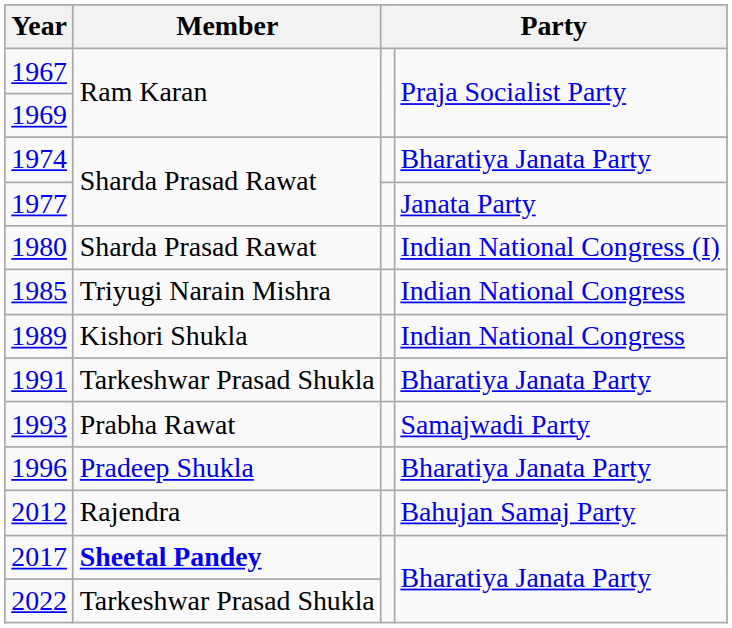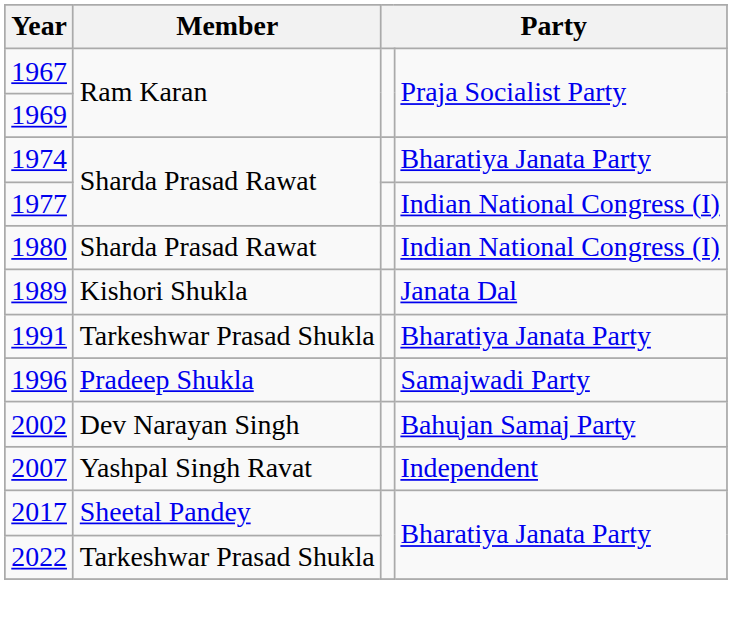(468, 203) Janata Party -> (560, 203) Indian National Congress (I)
- row: (39, 291)
(543, 335) Indian National Congress -> (459, 291) Janata Dal
- row: (39, 423)
(526, 468) Bharatiya Janata Party -> (495, 379) Samajwadi Party
+ row: (39, 423)
+ row: (39, 468)
- row: (39, 512)
(171, 556) bold -> (165, 512) normal
